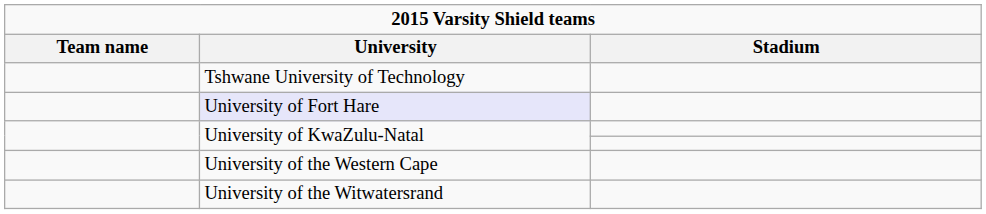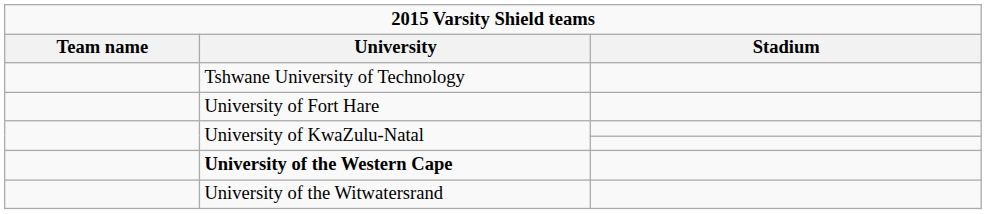(292, 106) lavender background -> (292, 106) no background
(321, 164) normal -> (328, 164) bold
